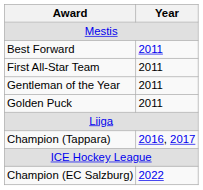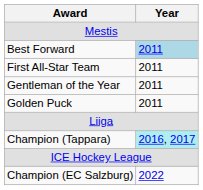(151, 49) no background -> (151, 49) lightblue background
(167, 139) no background -> (167, 139) paleturquoise background
